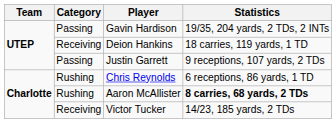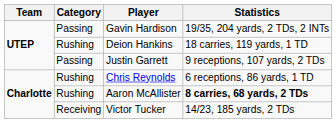(79, 45) Receiving -> (75, 45) Rushing
